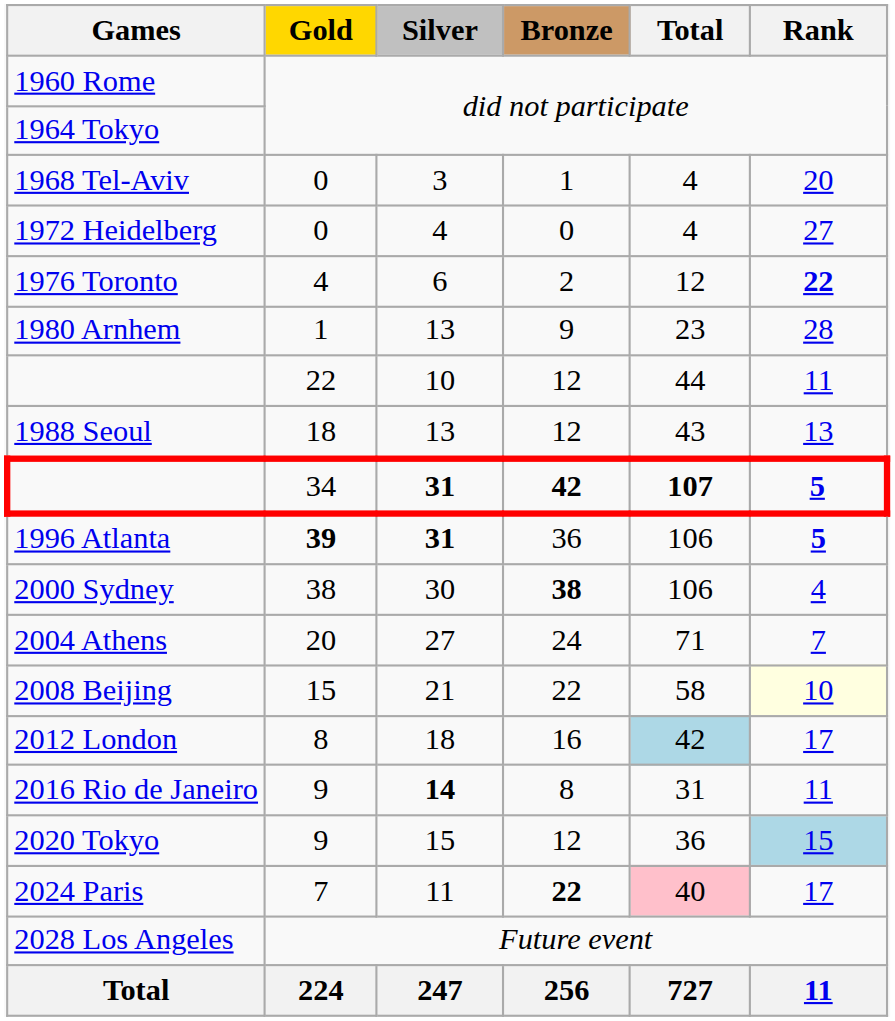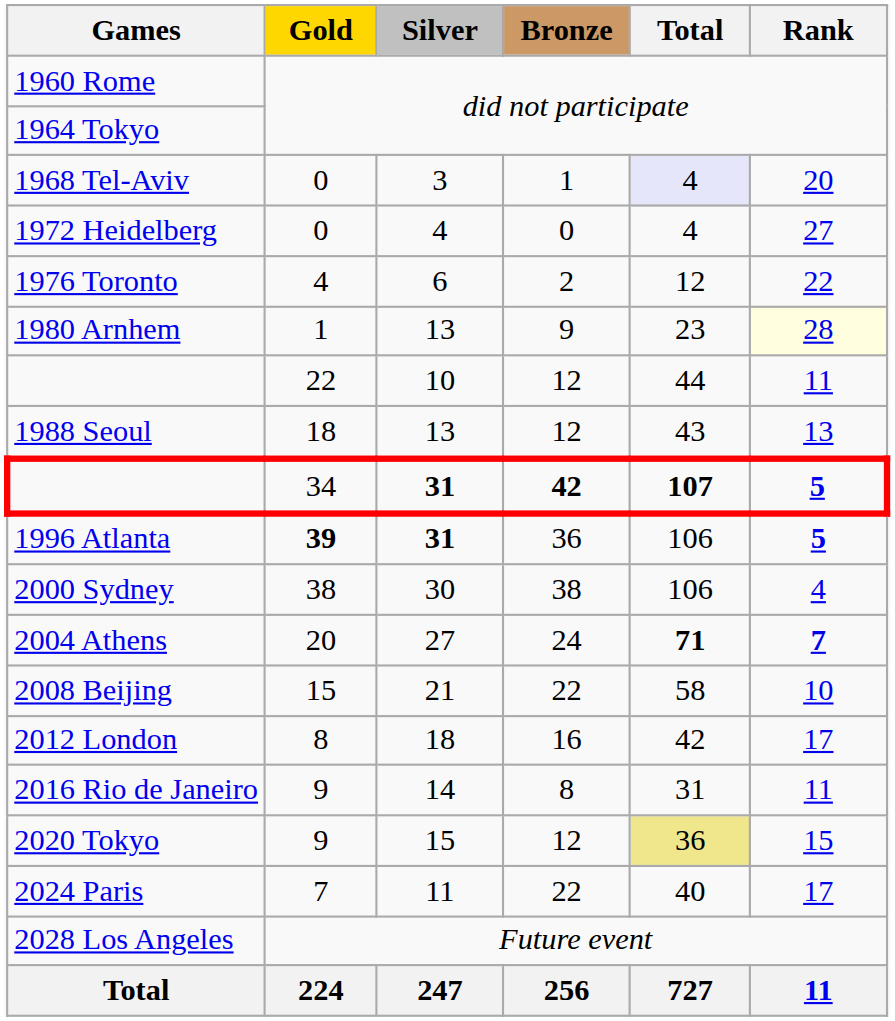(690, 180) no background -> (690, 180) lavender background
(818, 280) bold -> (818, 280) normal
(818, 330) no background -> (818, 330) lightyellow background
(567, 589) bold -> (567, 589) normal
(690, 639) normal -> (690, 639) bold
(818, 639) normal -> (818, 639) bold
(818, 689) lightyellow background -> (818, 689) no background
(690, 739) lightblue background -> (690, 739) no background
(440, 790) bold -> (440, 790) normal
(690, 840) no background -> (690, 840) khaki background
(818, 840) lightblue background -> (818, 840) no background
(567, 890) bold -> (567, 890) normal
(690, 890) pink background -> (690, 890) no background
